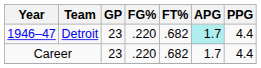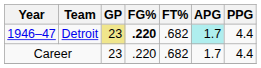(115, 34) no background -> (115, 34) khaki background
(144, 34) normal -> (144, 34) bold
